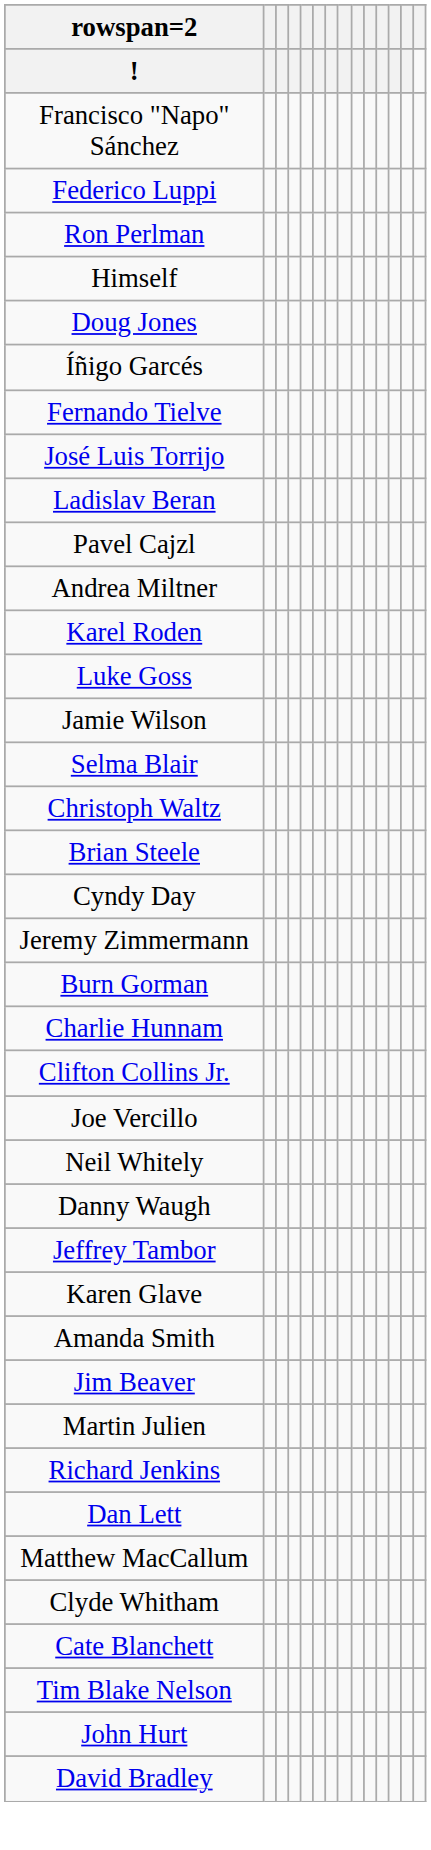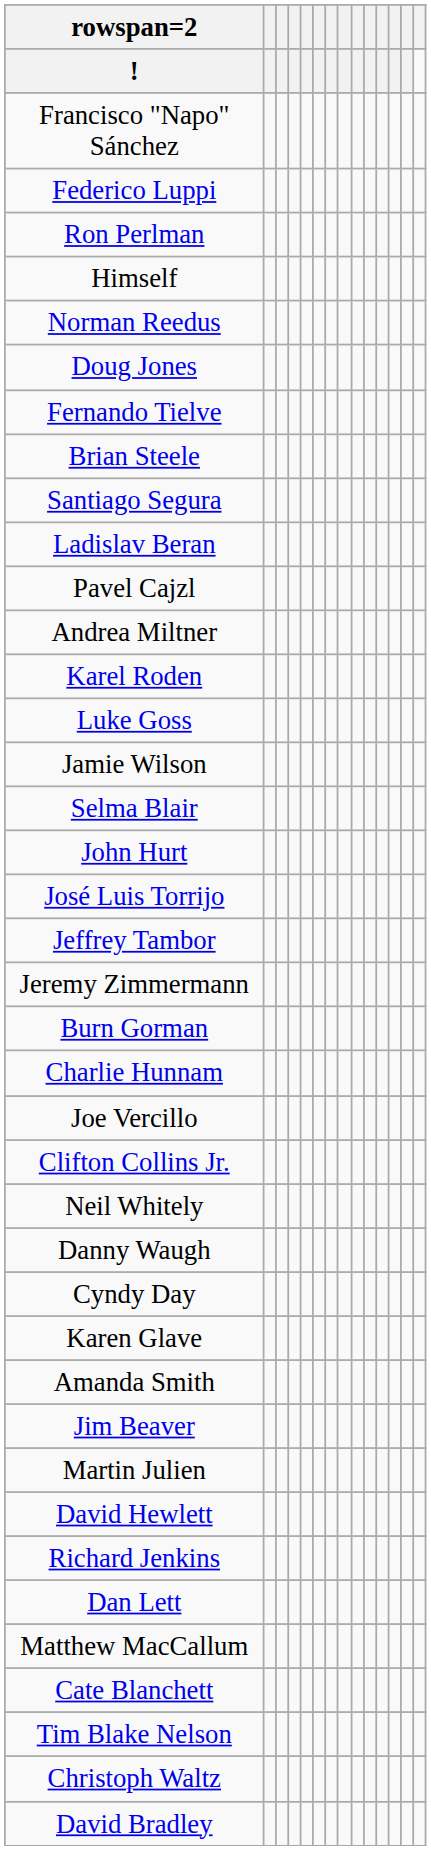+ row: (134, 323)
- row: (134, 367)
rows swapped: (134, 455) <-> (134, 852)
+ row: (134, 499)
rows swapped: (134, 1734) <-> (134, 808)
rows swapped: (134, 1249) <-> (134, 896)
rows swapped: (134, 1117) <-> (134, 1072)
+ row: (134, 1514)
- row: (134, 1602)
